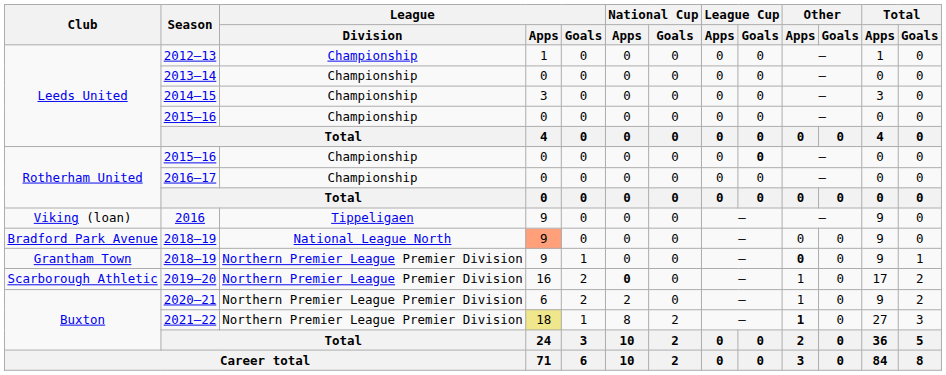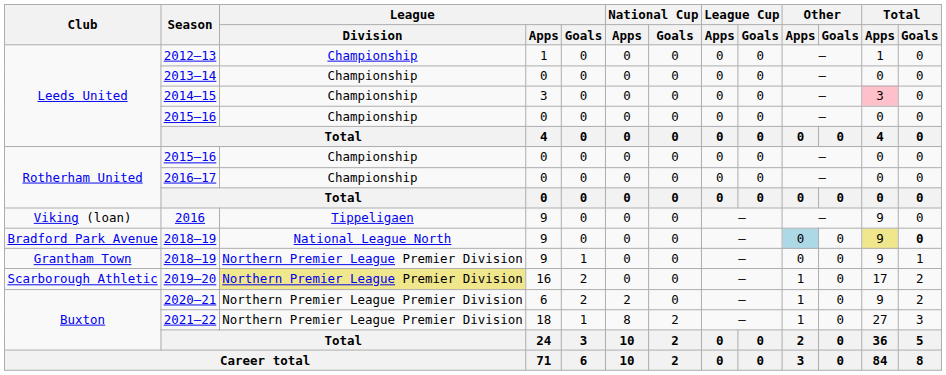(880, 96) no background -> (880, 96) pink background
(760, 157) bold -> (760, 157) normal
(544, 238) lightsalmon background -> (544, 238) no background
(800, 238) no background -> (800, 238) lightblue background
(880, 238) no background -> (880, 238) khaki background
(920, 238) normal -> (920, 238) bold
(800, 259) bold -> (800, 259) normal
(372, 279) no background -> (372, 279) khaki background
(627, 279) bold -> (627, 279) normal
(544, 320) khaki background -> (544, 320) no background
(800, 320) bold -> (800, 320) normal
